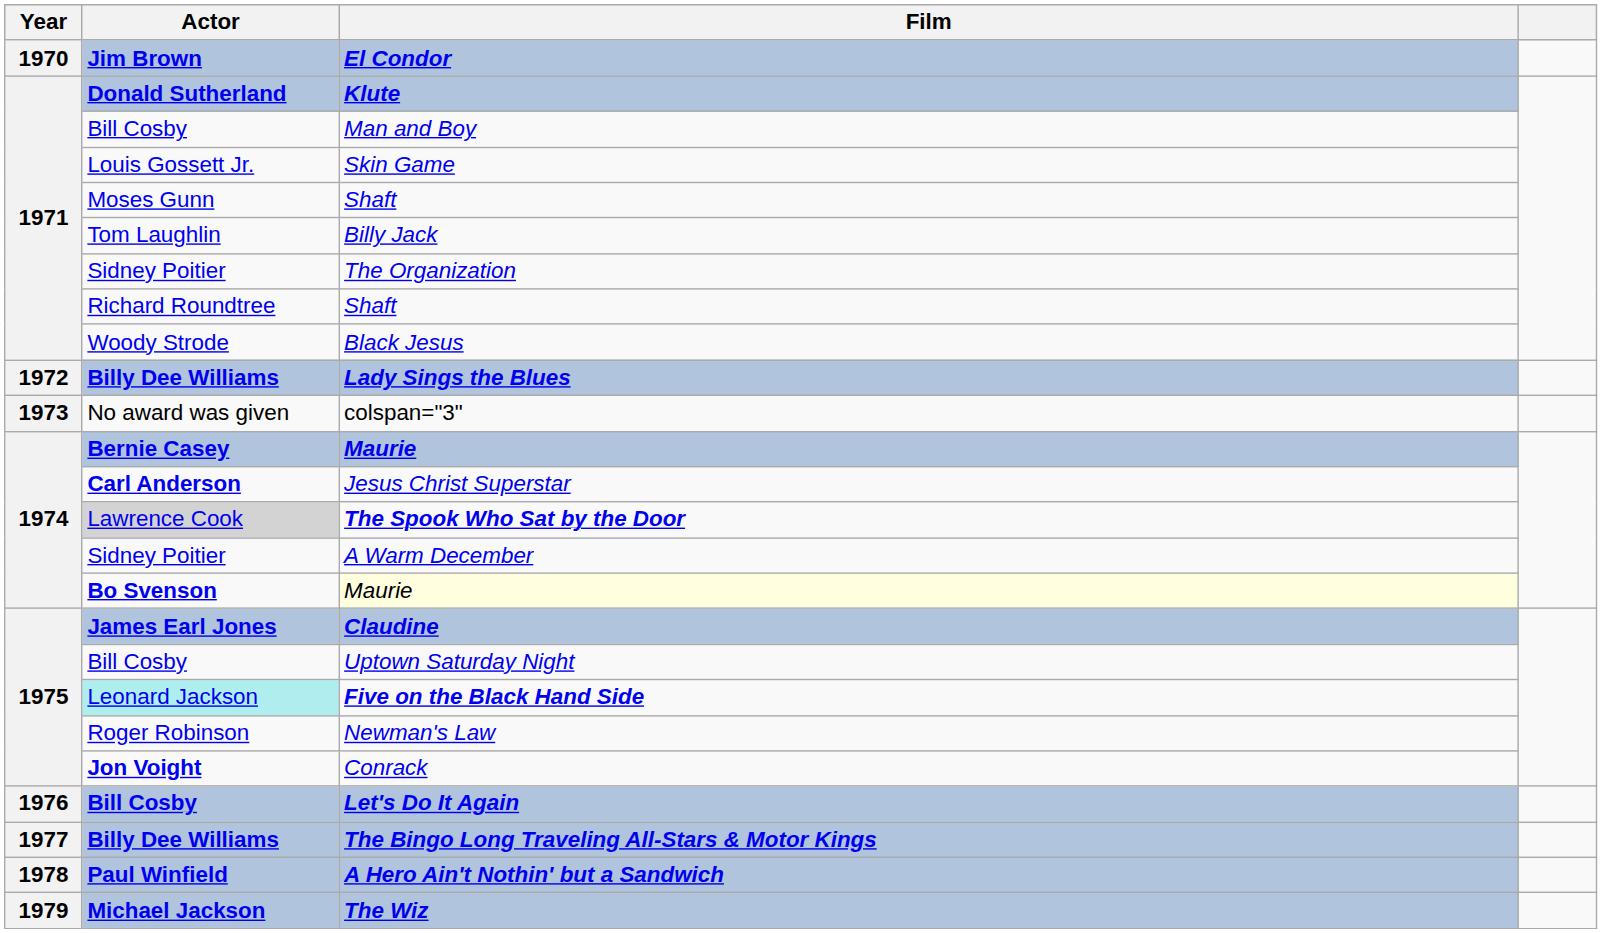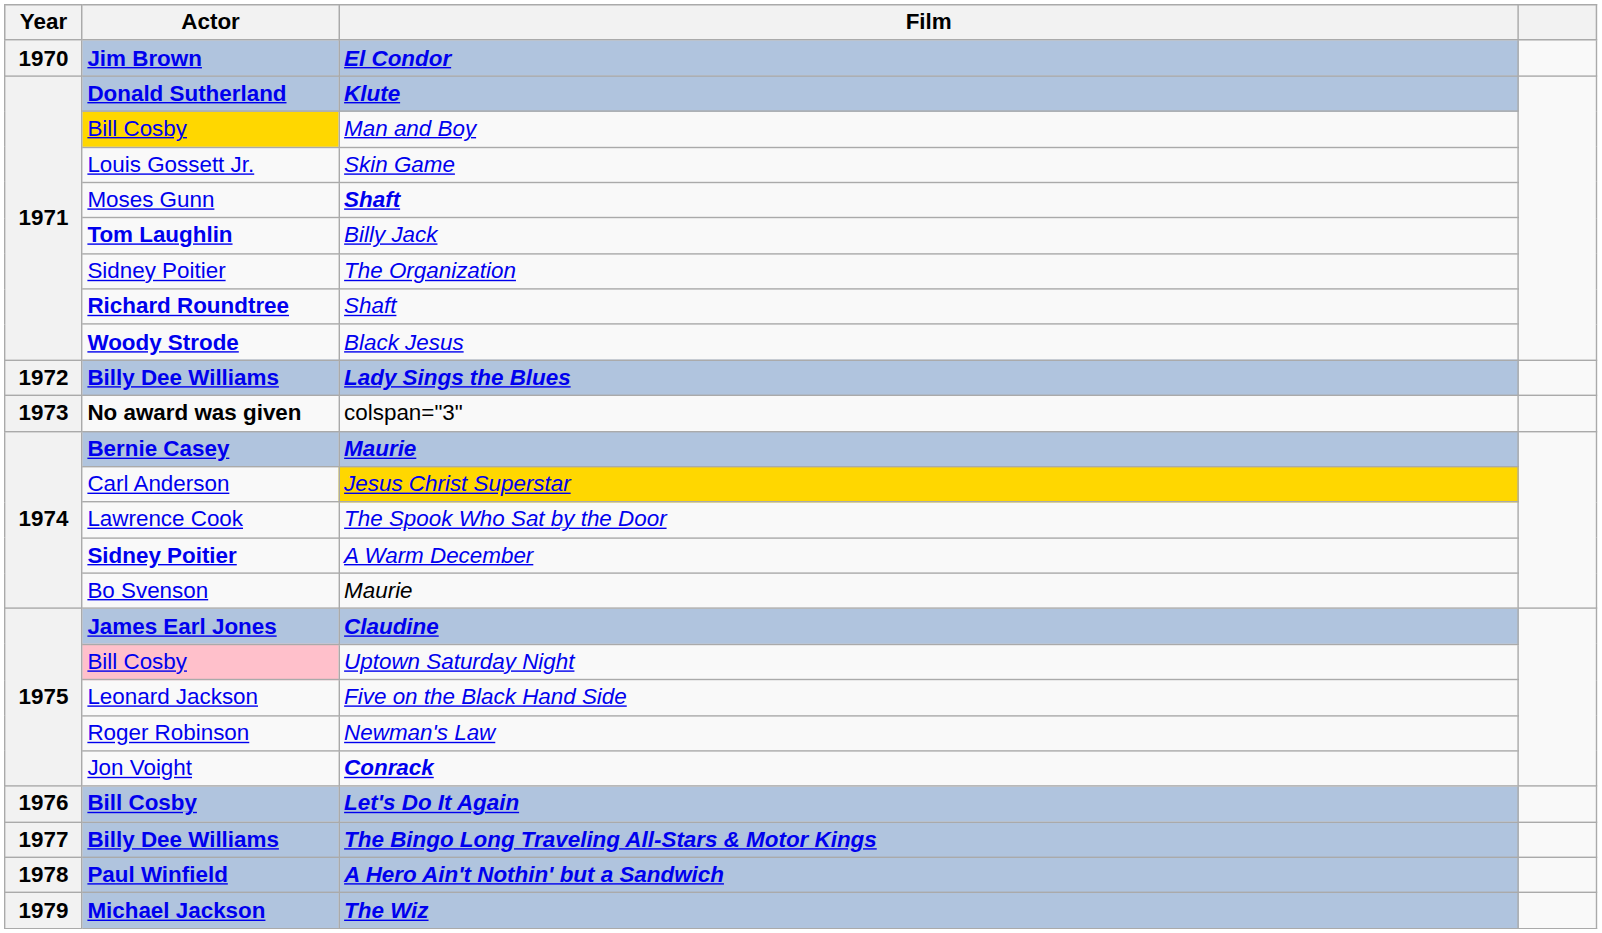(137, 128) no background -> (137, 128) gold background
(370, 199) normal -> (372, 199) bold
(154, 235) normal -> (160, 235) bold
(181, 306) normal -> (188, 306) bold
(158, 341) normal -> (163, 341) bold
(188, 413) normal -> (194, 413) bold
(164, 484) bold -> (158, 484) normal
(457, 484) no background -> (457, 484) gold background
(165, 519) lightgrey background -> (165, 519) no background
(515, 519) bold -> (505, 519) normal
(156, 555) normal -> (162, 555) bold
(152, 590) bold -> (148, 590) normal
(378, 590) lightyellow background -> (378, 590) no background
(137, 661) no background -> (137, 661) pink background
(173, 697) paleturquoise background -> (173, 697) no background
(494, 697) bold -> (485, 697) normal
(144, 768) bold -> (140, 768) normal
(386, 768) normal -> (389, 768) bold
